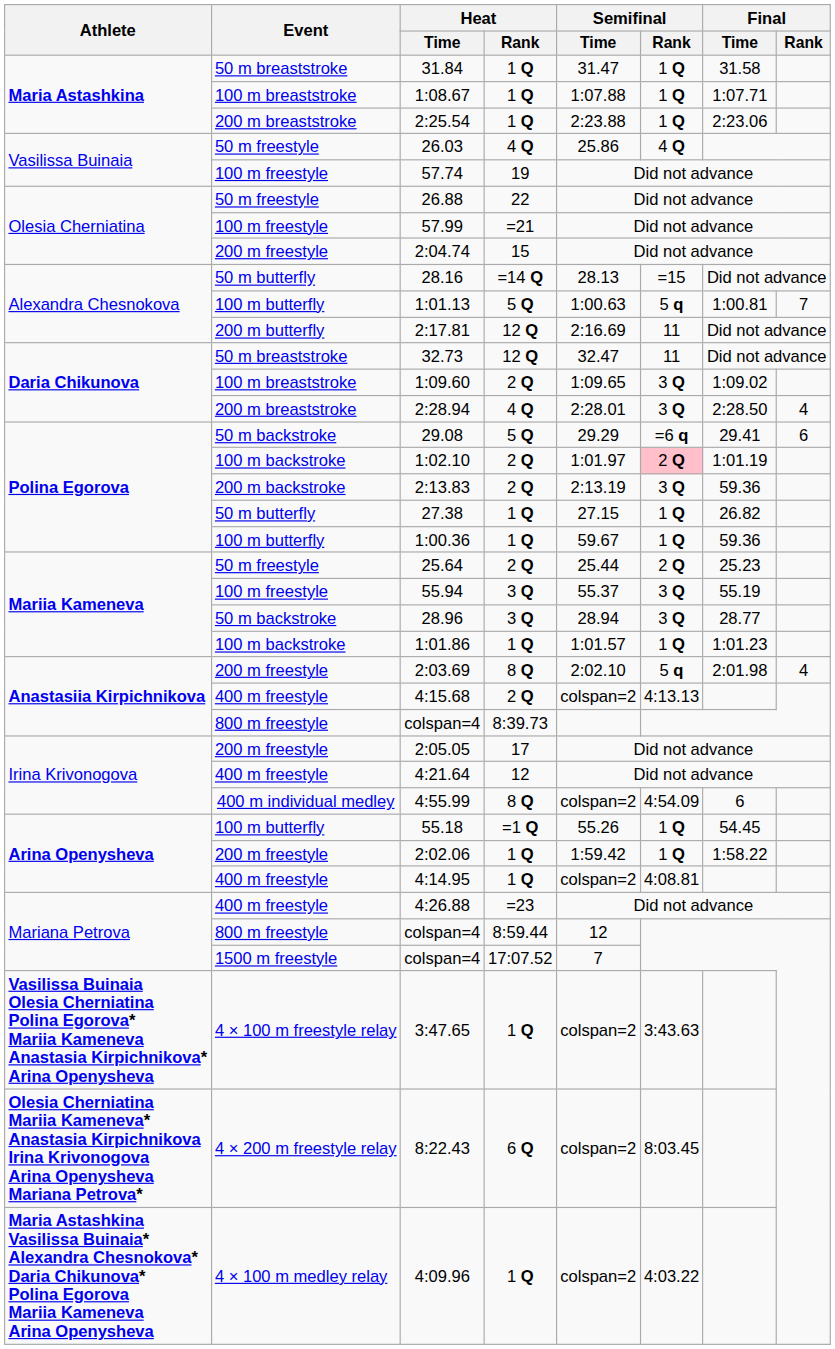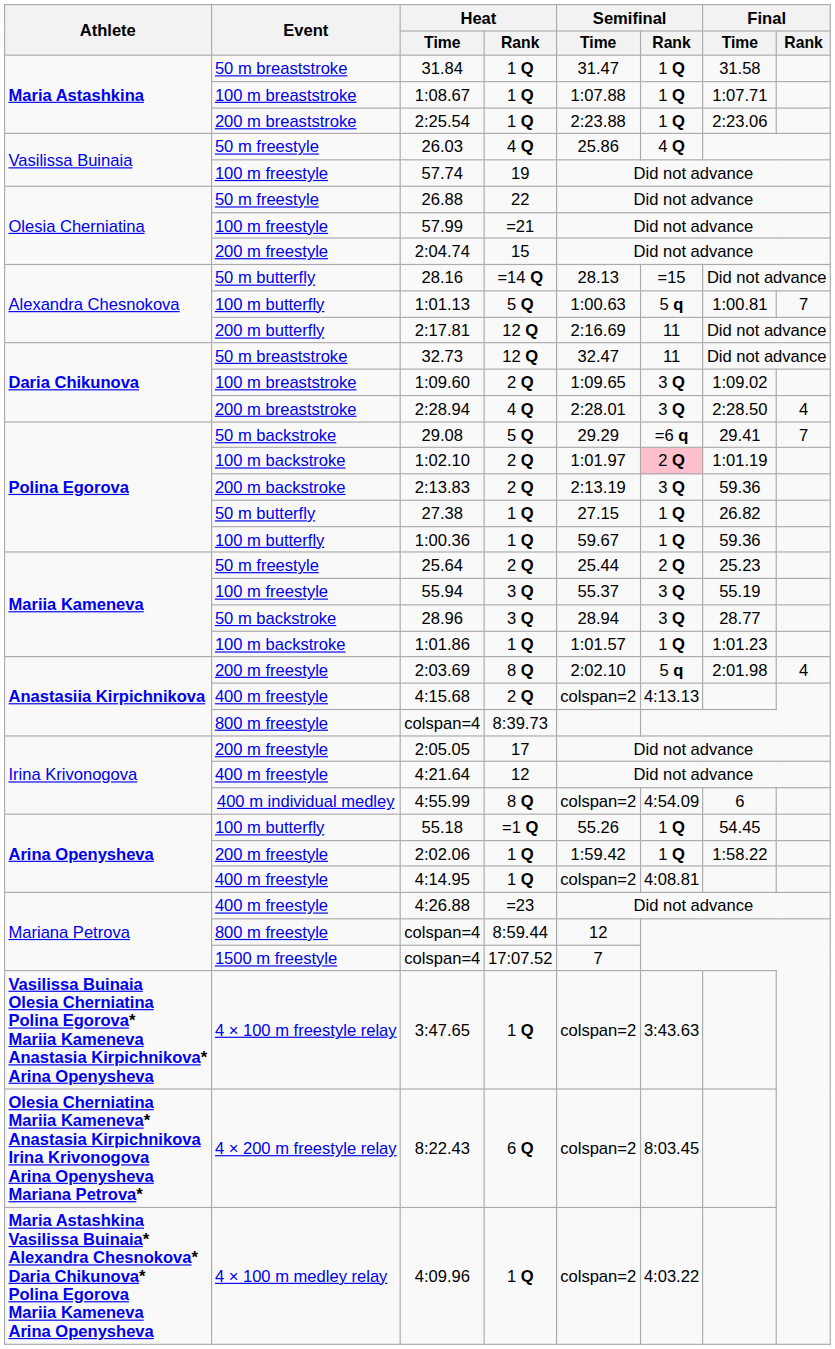(804, 435) 6 -> (804, 435) 7
